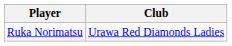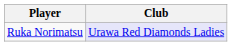(156, 31) no background -> (156, 31) lavender background
